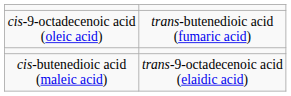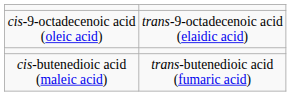(212, 29) trans-butenedioic acid (fumaric acid) -> (212, 29) trans-9-octadecenoic acid (elaidic acid)
(212, 72) trans-9-octadecenoic acid (elaidic acid) -> (212, 72) trans-butenedioic acid (fumaric acid)
